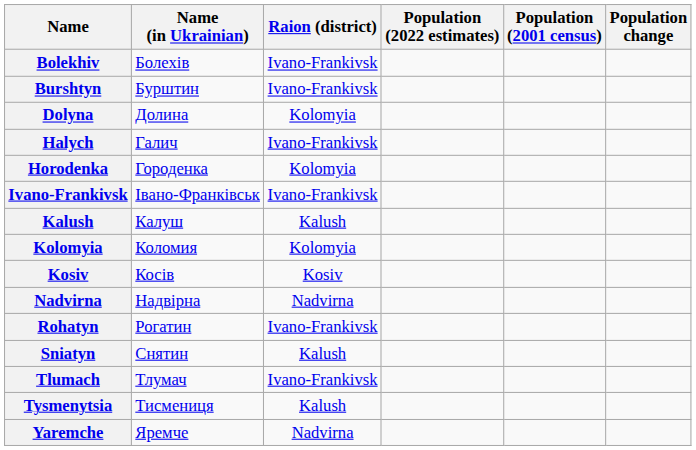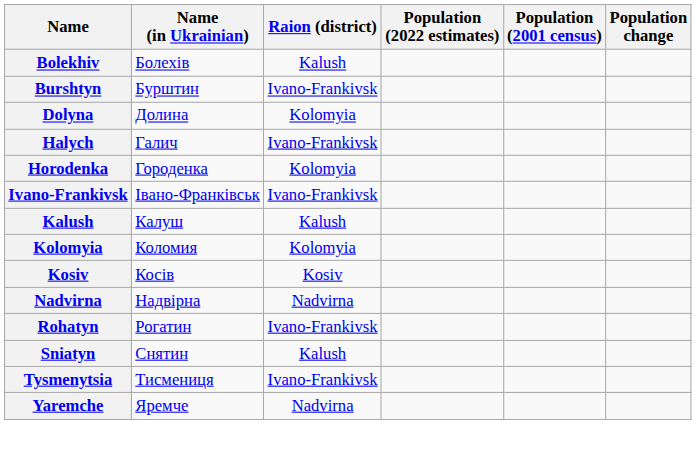(323, 62) Ivano-Frankivsk -> (323, 62) Kalush
- row: (68, 379)
(323, 405) Kalush -> (323, 379) Ivano-Frankivsk
